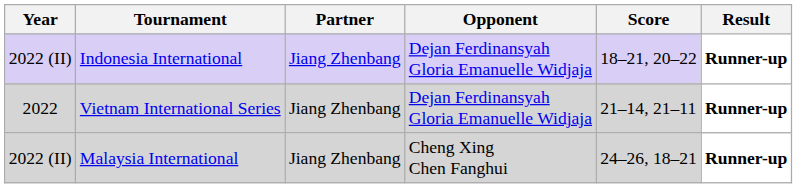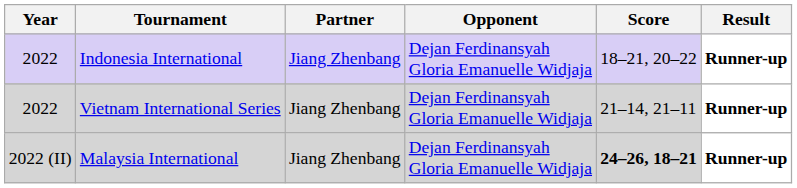(40, 58) 2022 (II) -> (40, 58) 2022
(458, 158) Cheng Xing Chen Fanghui -> (500, 158) Dejan Ferdinansyah Gloria Emanuelle Widjaja
(649, 158) normal -> (649, 158) bold
